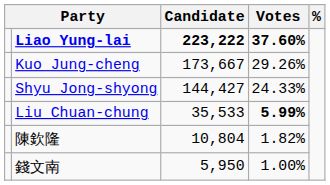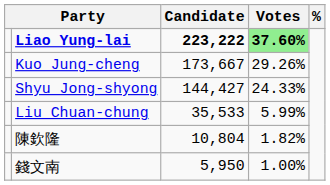(278, 41) no background -> (278, 41) lightgreen background
(283, 113) bold -> (283, 113) normal
